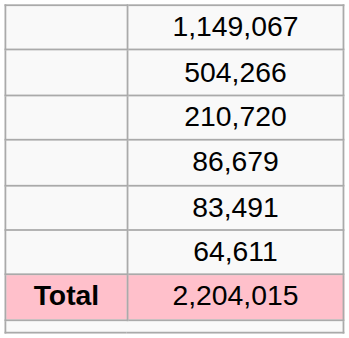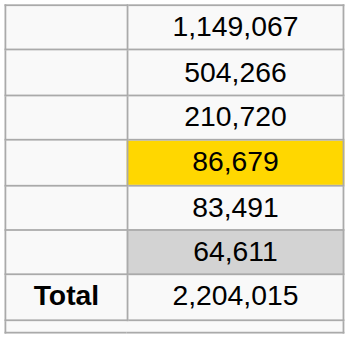(235, 162) no background -> (235, 162) gold background
(235, 251) no background -> (235, 251) lightgrey background
(66, 296) pink background -> (66, 296) no background
(235, 296) pink background -> (235, 296) no background
